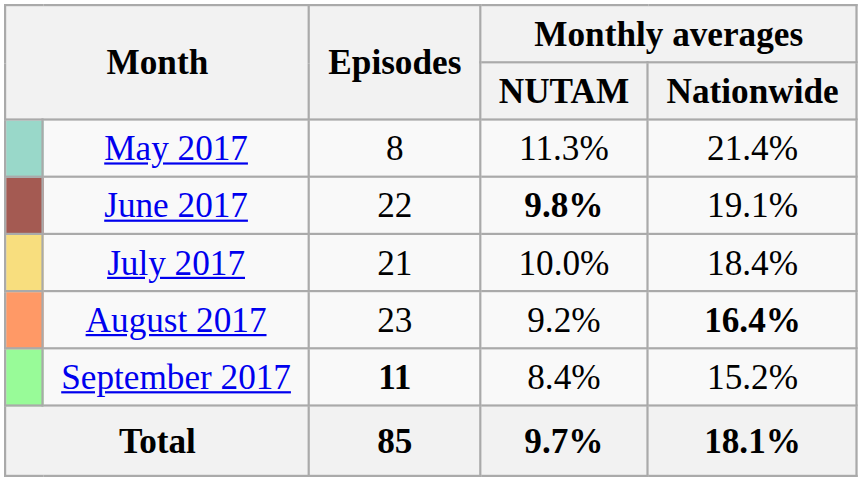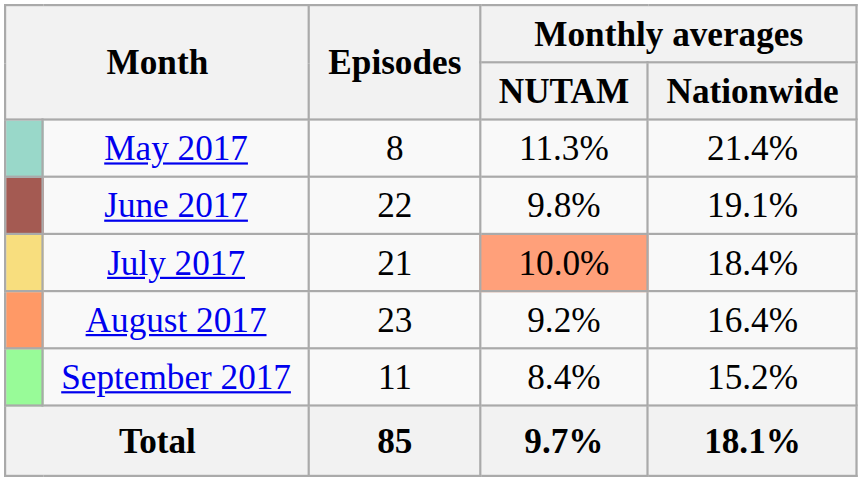(564, 205) bold -> (564, 205) normal
(564, 263) no background -> (564, 263) lightsalmon background
(753, 320) bold -> (753, 320) normal
(395, 377) bold -> (395, 377) normal
